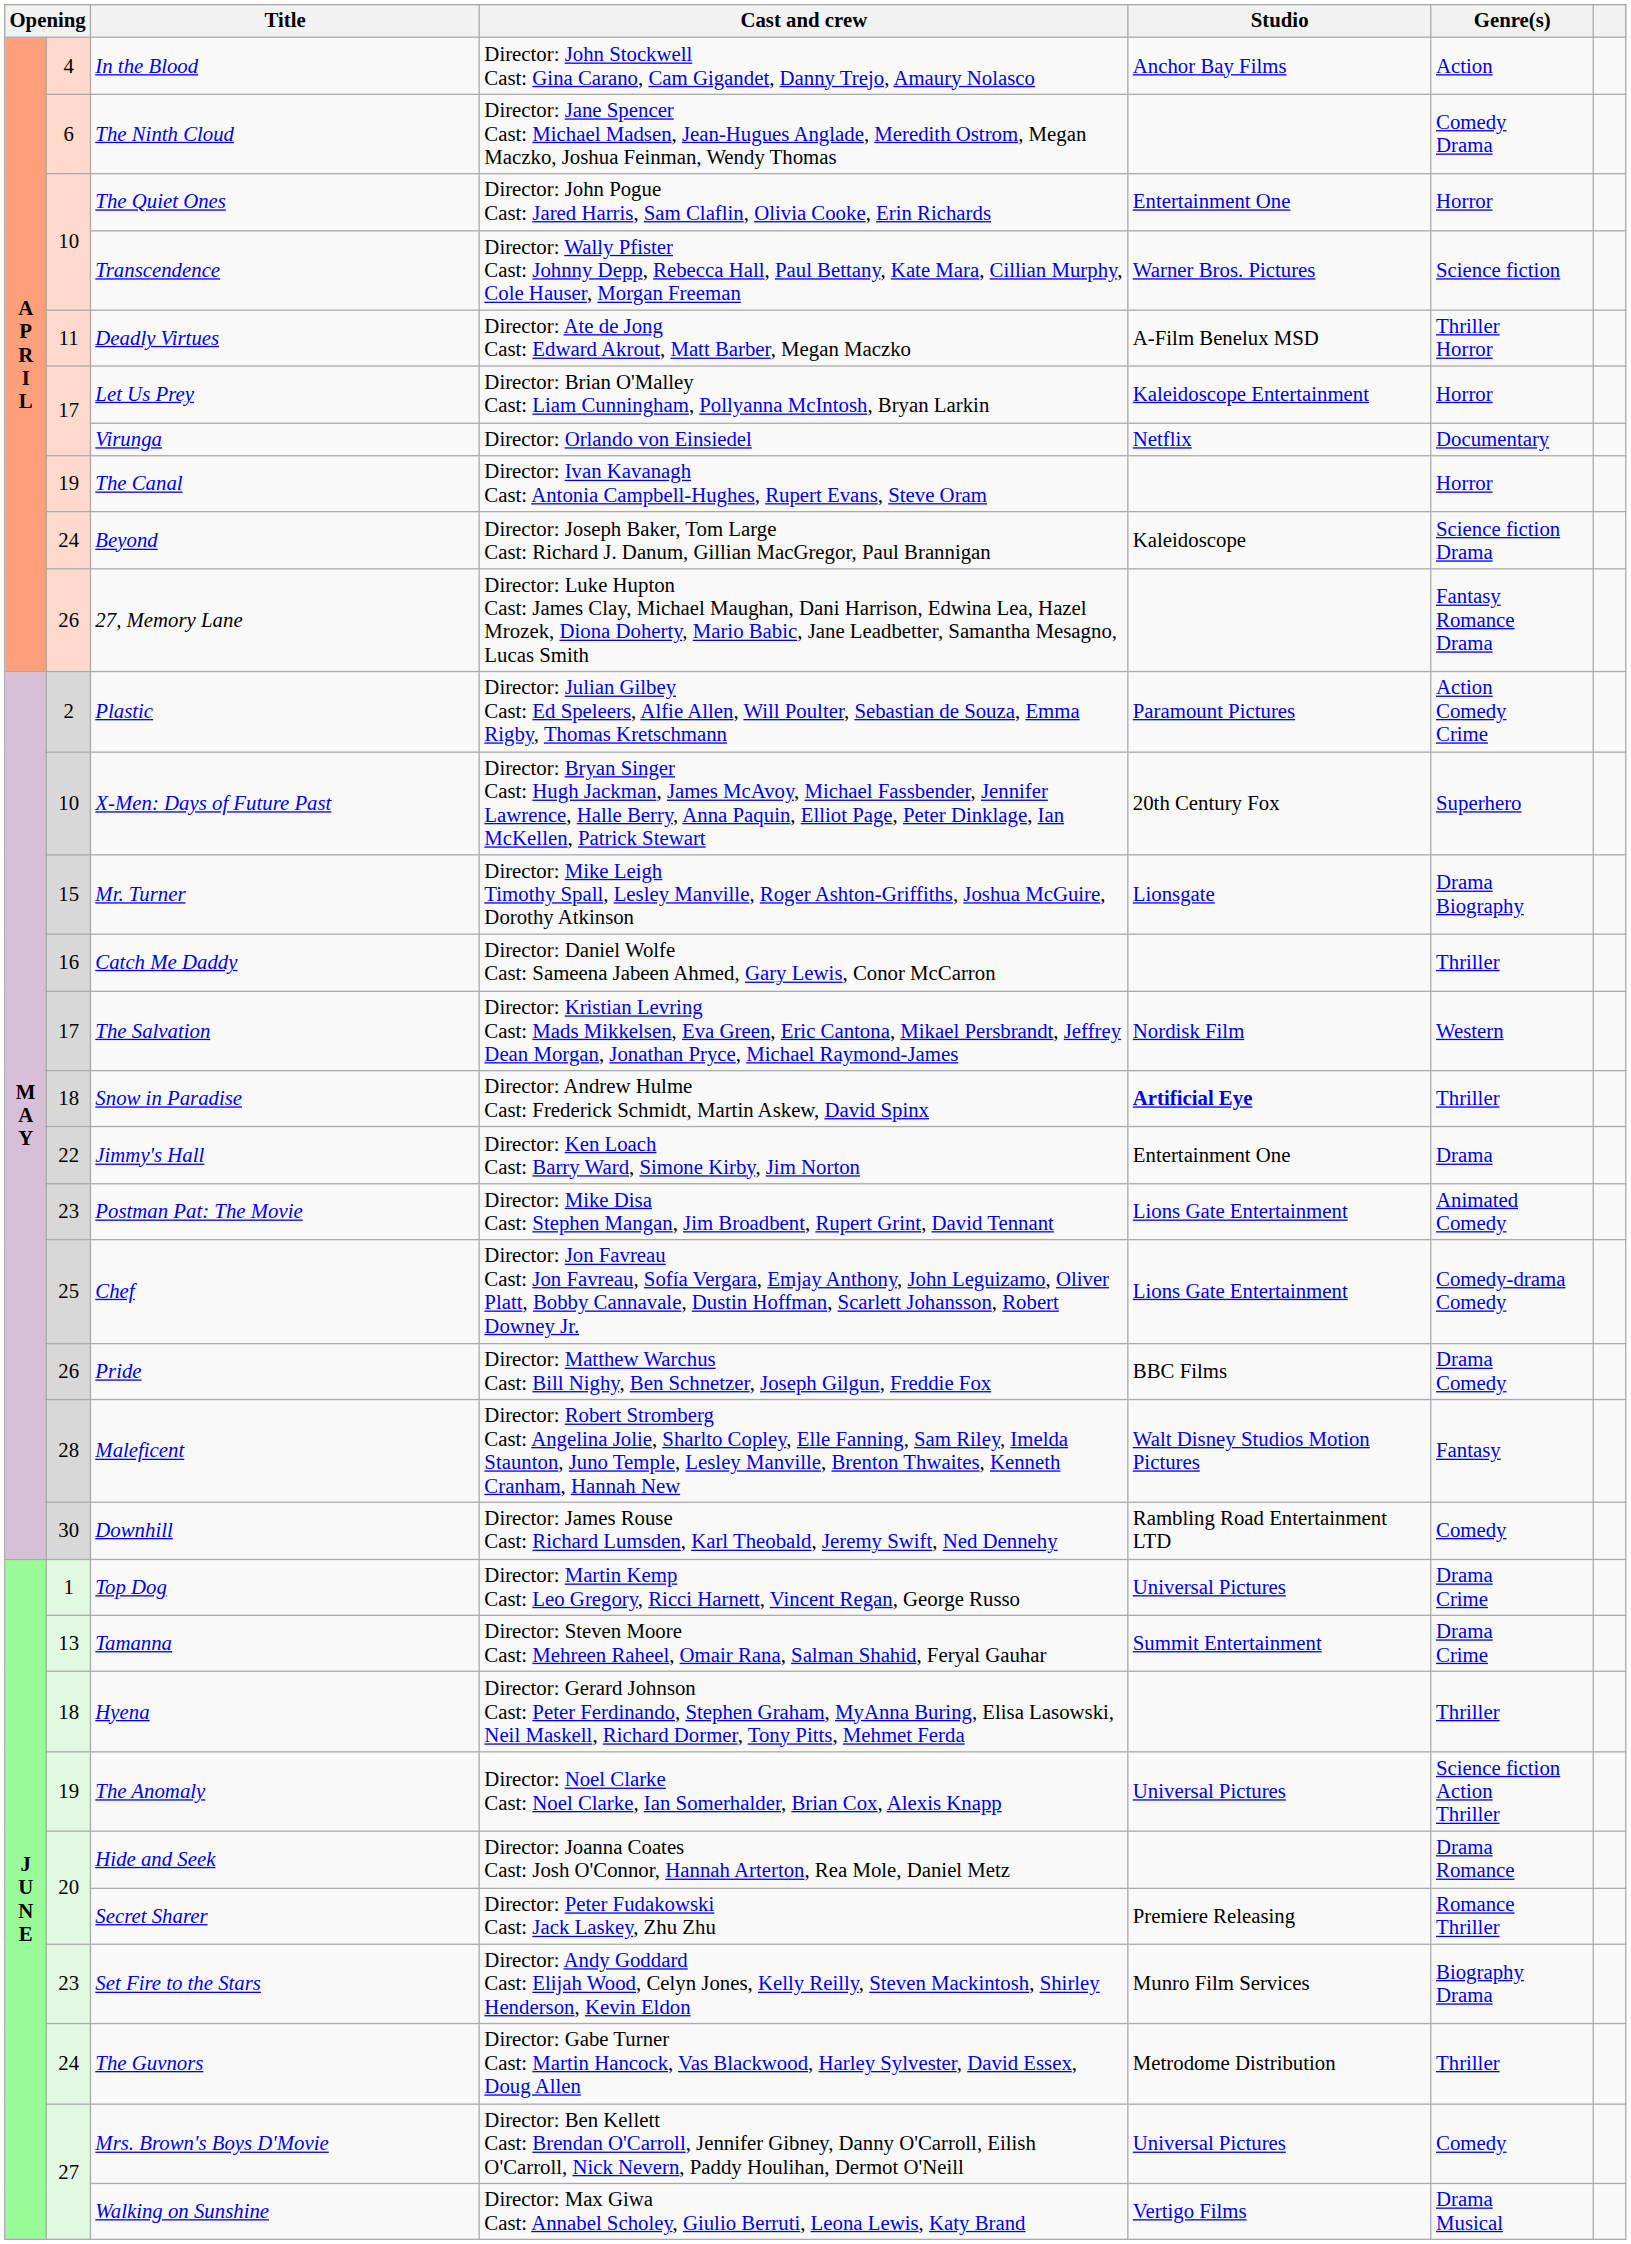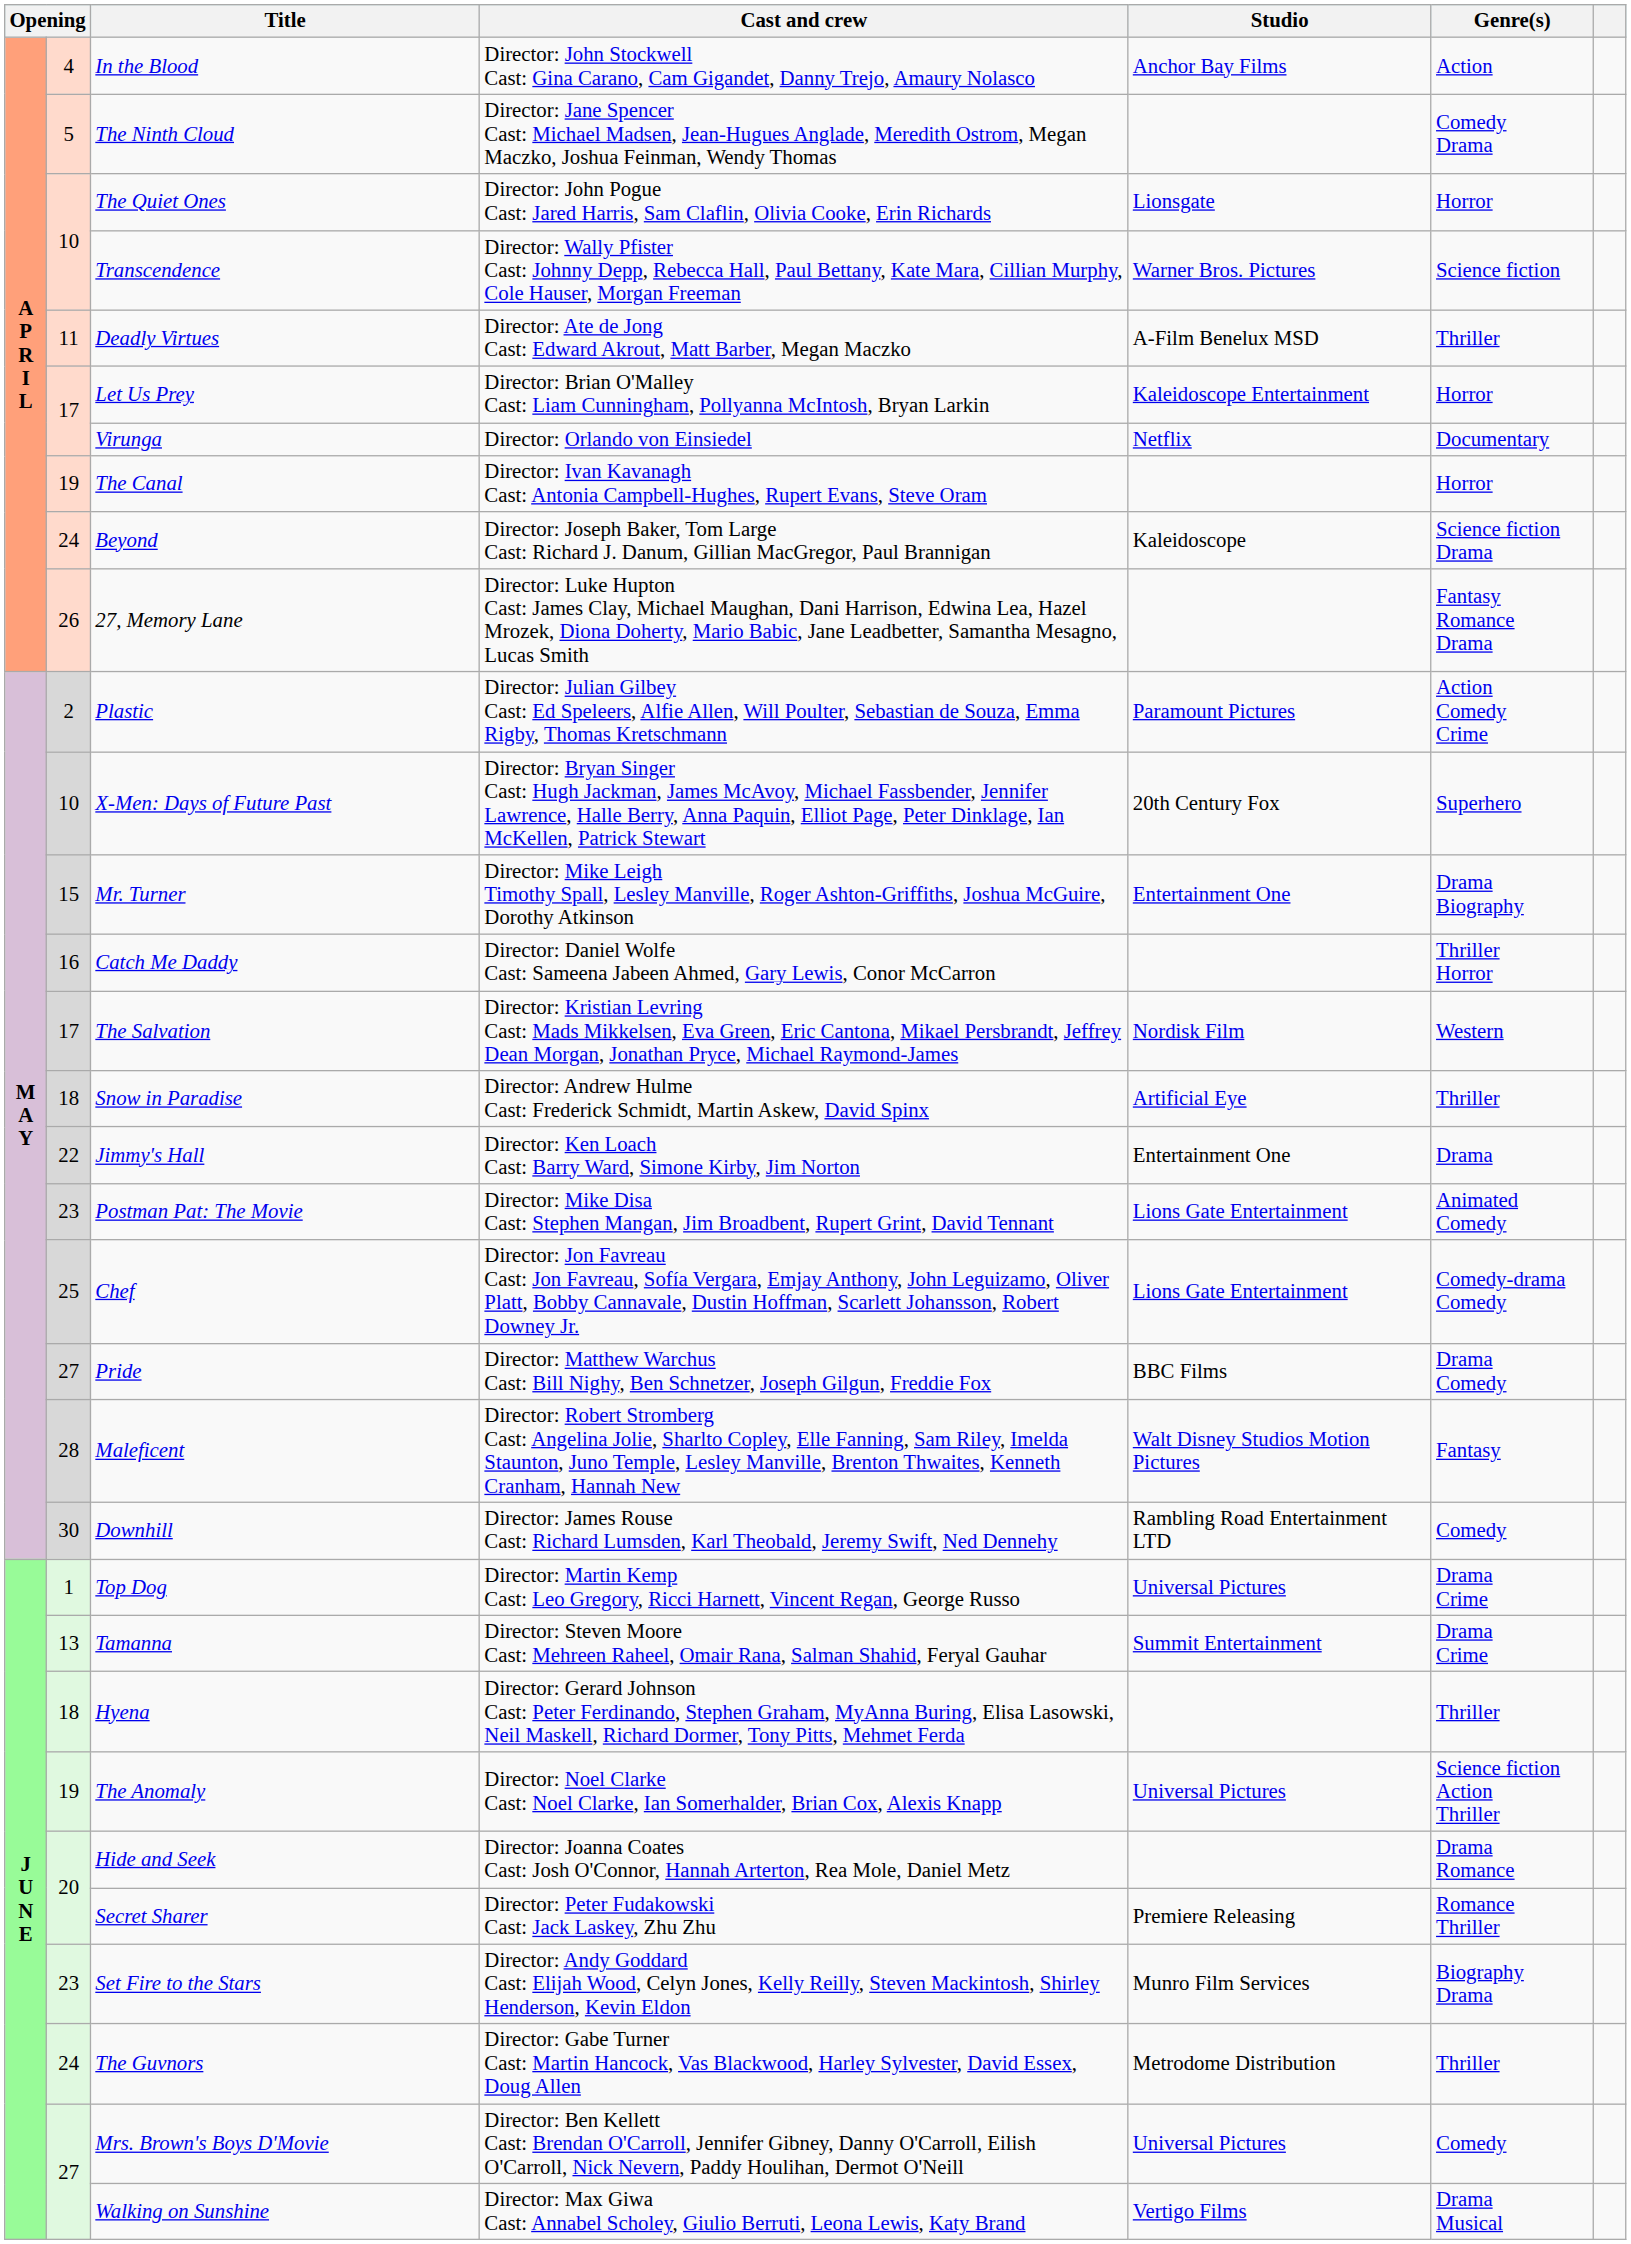(69, 133) 6 -> (69, 133) 5
(1212, 201) Entertainment One -> (1174, 201) Lionsgate
(1468, 338) Thriller Horror -> (1468, 338) Thriller
(1174, 894) Lionsgate -> (1212, 894) Entertainment One
(1468, 962) Thriller -> (1468, 962) Thriller Horror
(1193, 1098) bold -> (1190, 1098) normal
(69, 1371) 26 -> (69, 1371) 27
